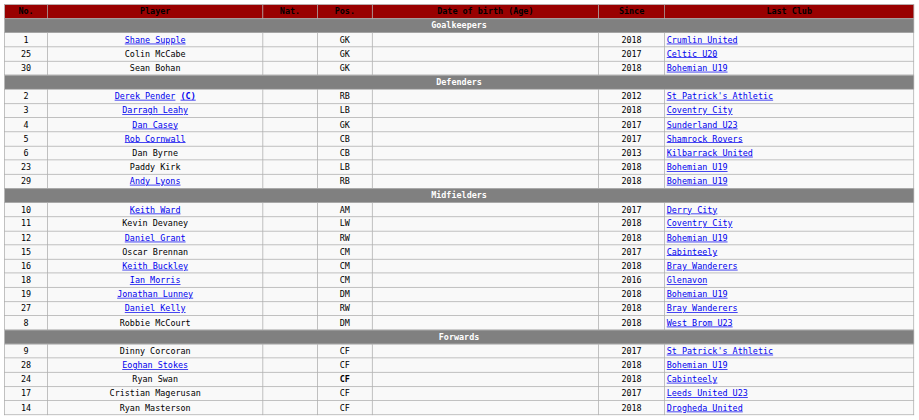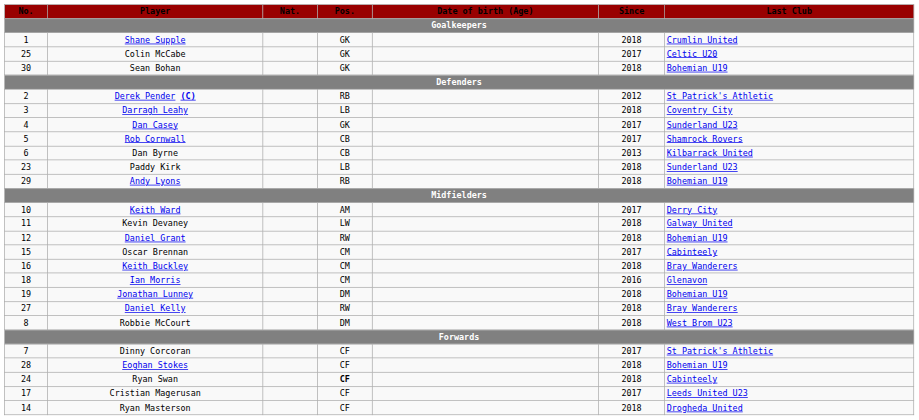(697, 167) Bohemian U19 -> (702, 167) Sunderland U23
(700, 223) Coventry City -> (700, 223) Galway United
(26, 351) 9 -> (26, 351) 7
